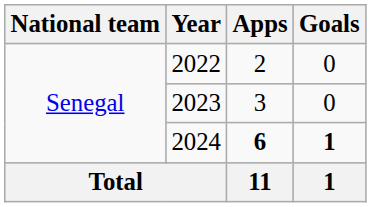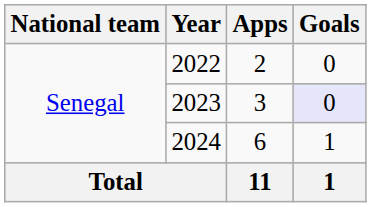(329, 102) no background -> (329, 102) lavender background
(260, 142) bold -> (260, 142) normal
(329, 142) bold -> (329, 142) normal
